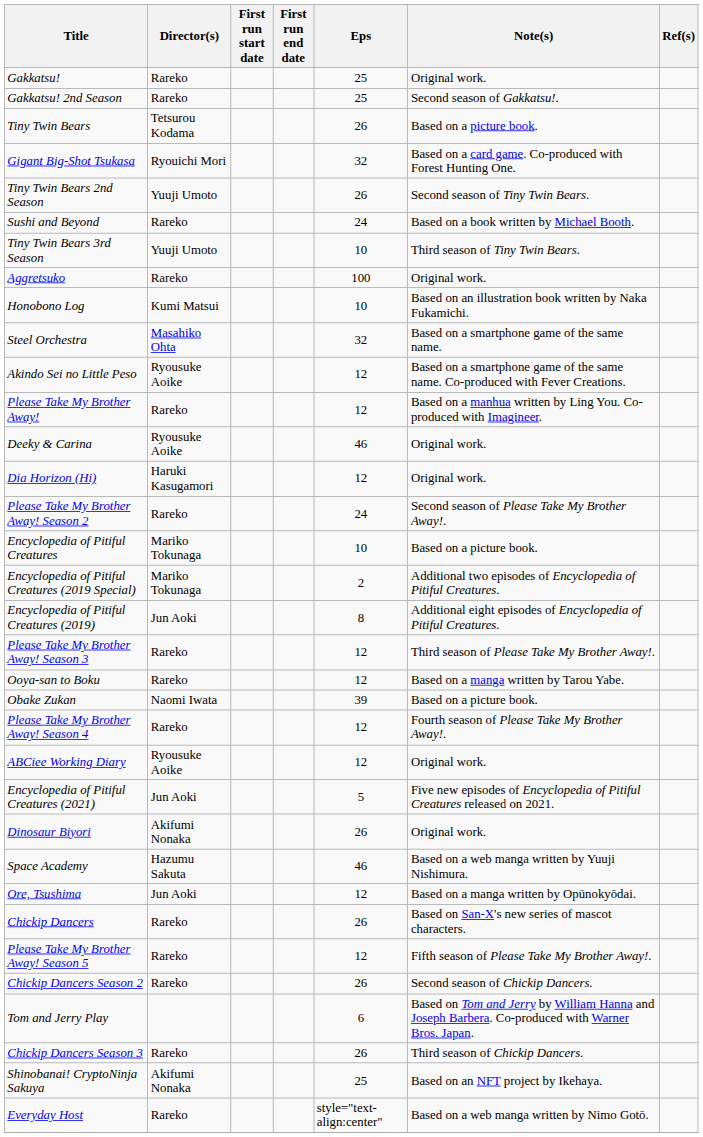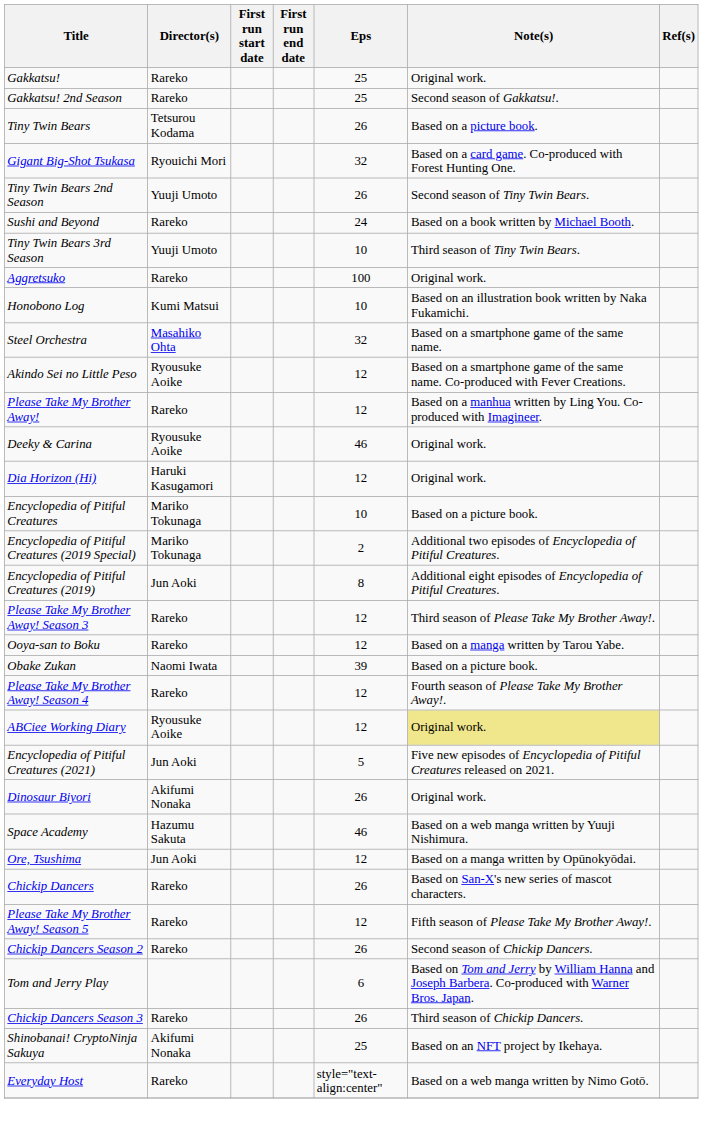- row: (69, 513)
(449, 762) no background -> (449, 727) khaki background
